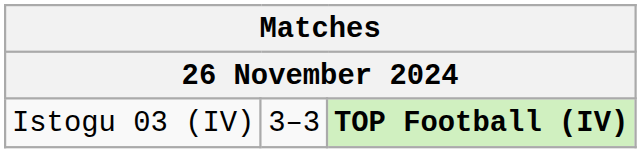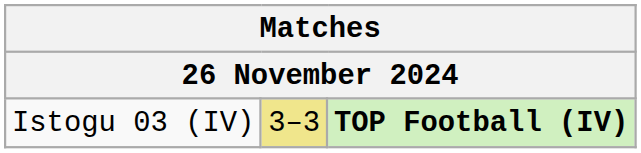(294, 123) no background -> (294, 123) khaki background
